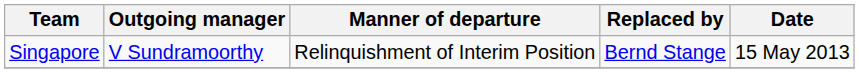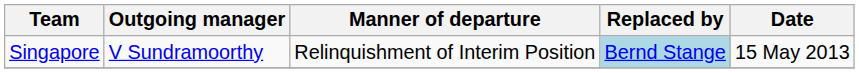(665, 51) no background -> (665, 51) lightblue background
